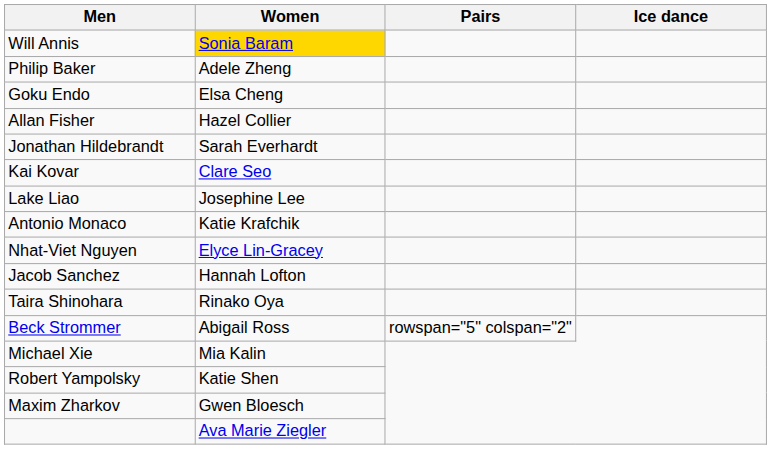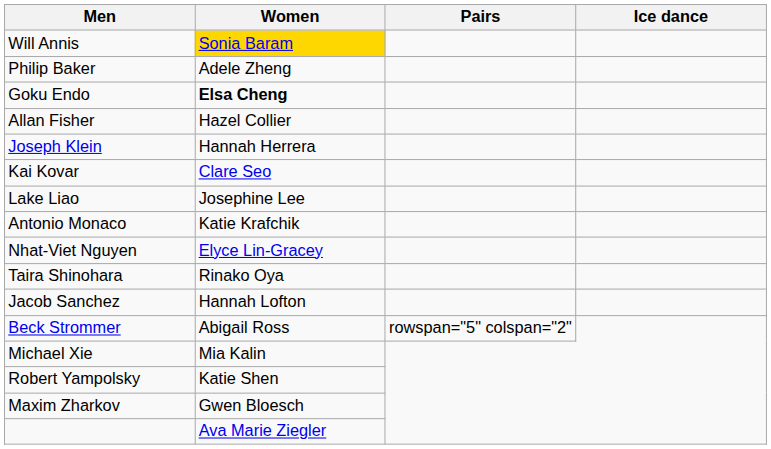(241, 95) normal -> (243, 95) bold
- row: (86, 146)
+ row: (55, 146)
rows swapped: (64, 276) <-> (65, 302)
